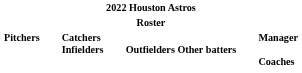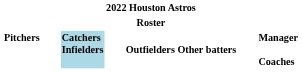(83, 43) no background -> (83, 43) lightblue background
